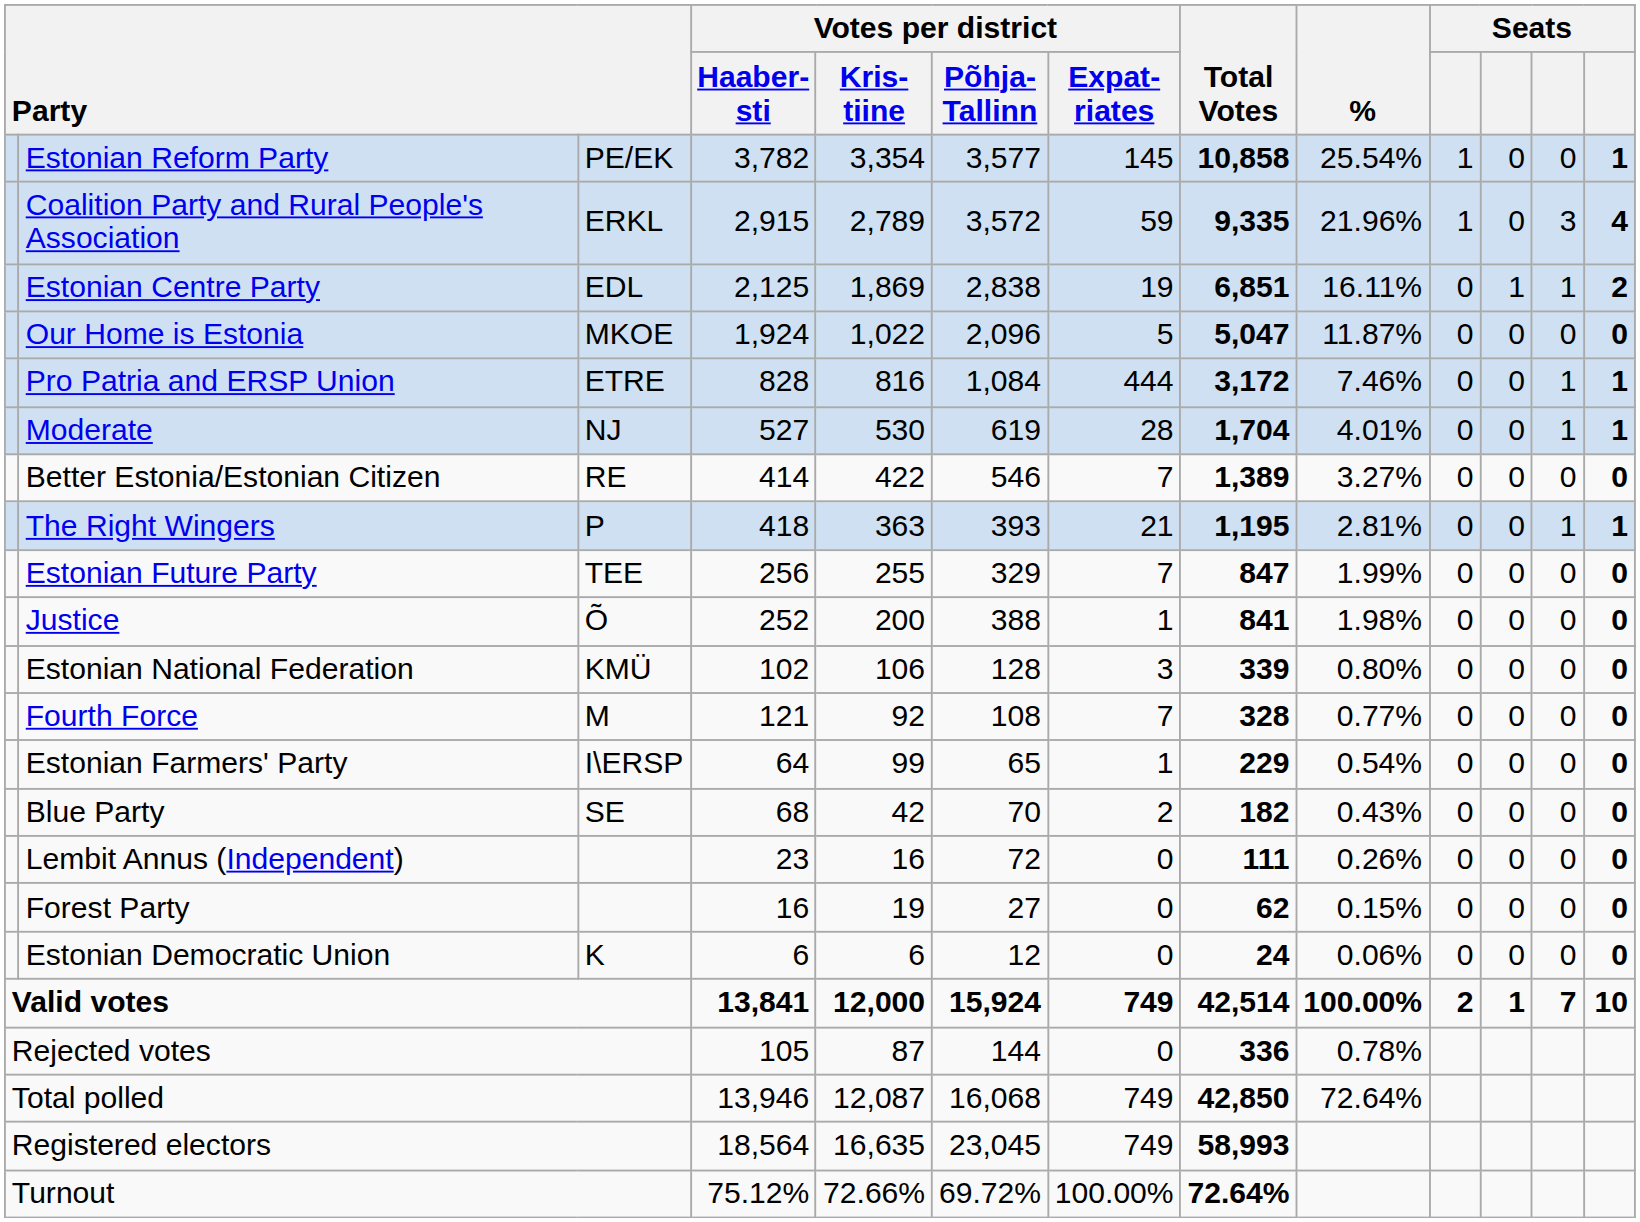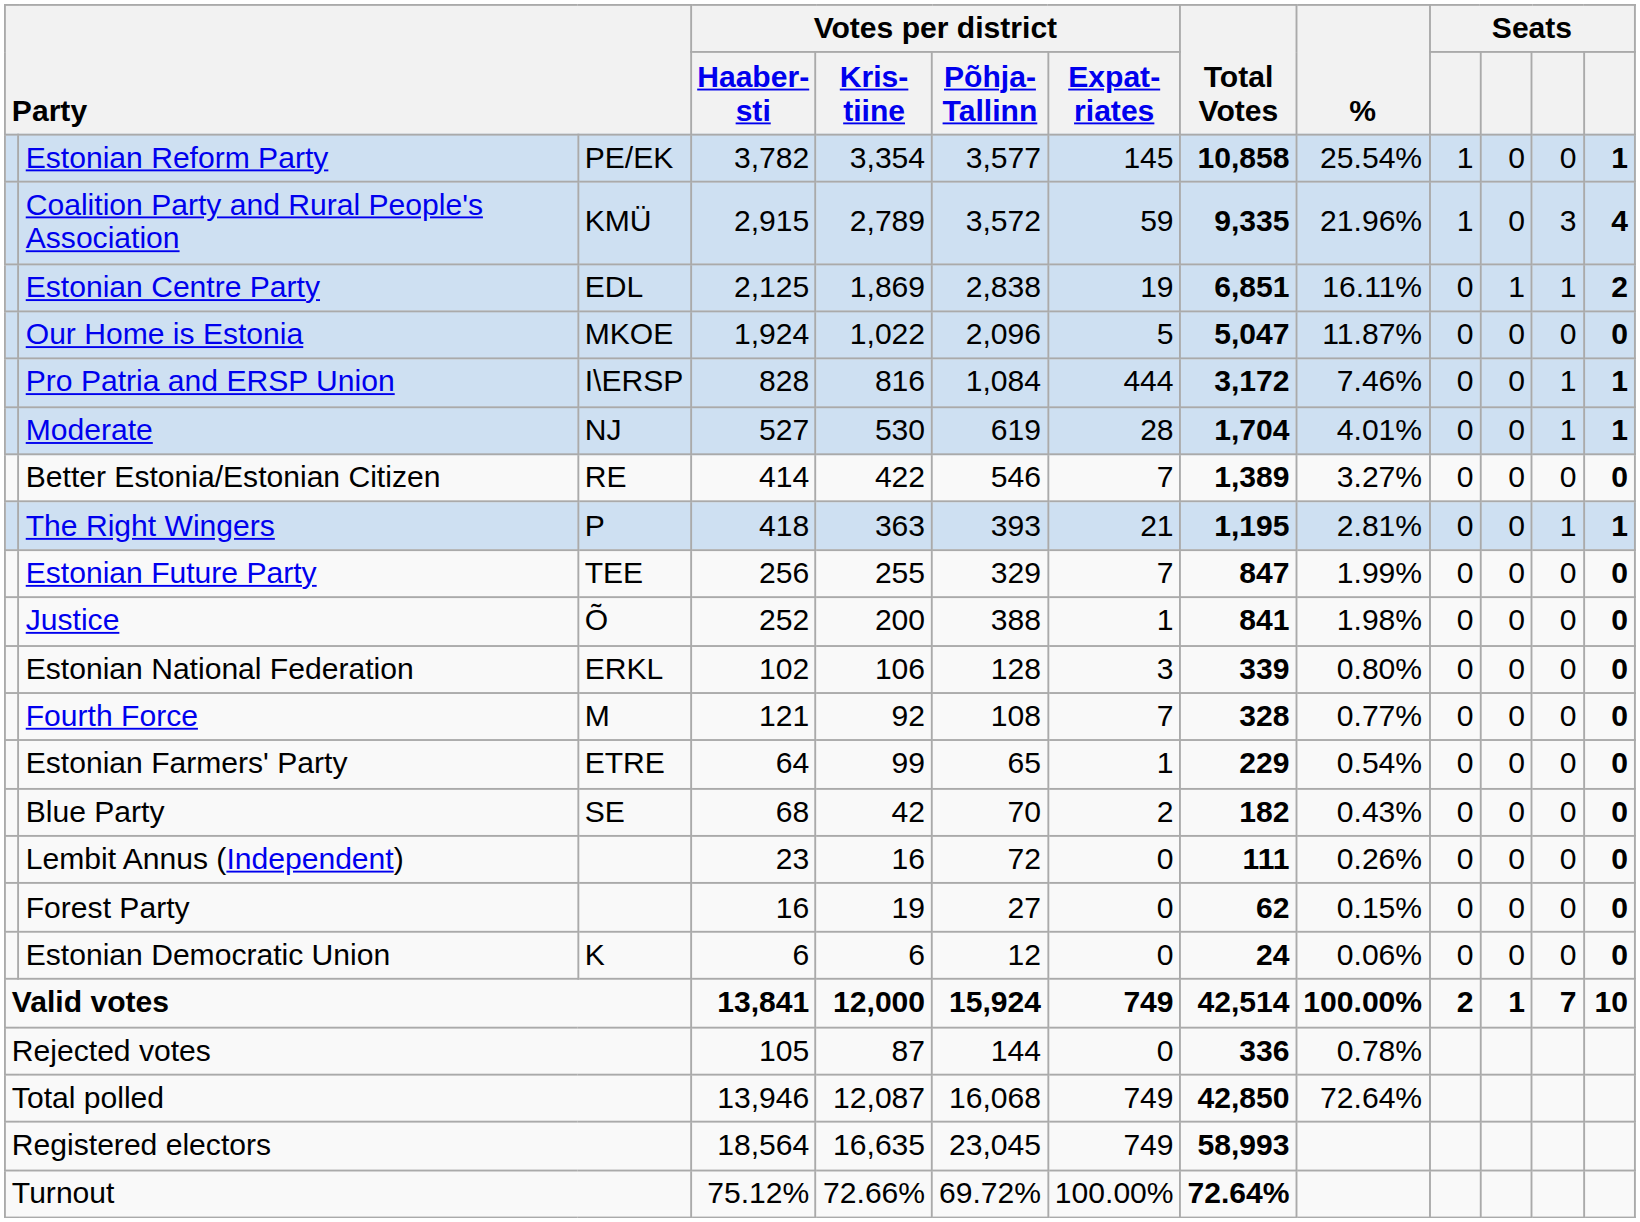(624, 222) ERKL -> (618, 222) KMÜ
(625, 382) ETRE -> (634, 382) I\ERSP
(618, 668) KMÜ -> (624, 668) ERKL
(634, 763) I\ERSP -> (625, 763) ETRE
